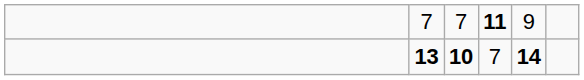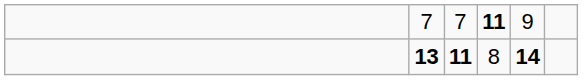(461, 56) 10 -> (460, 56) 11
(495, 56) 7 -> (494, 56) 8
